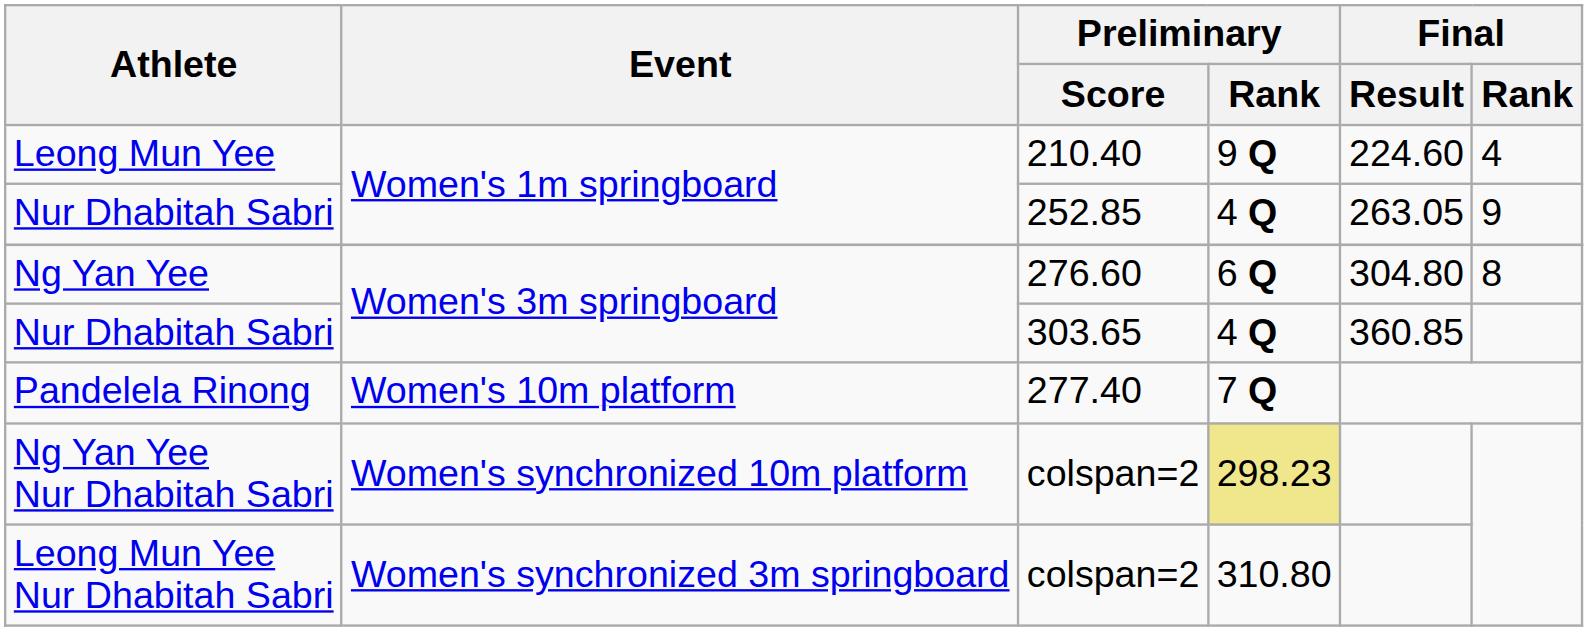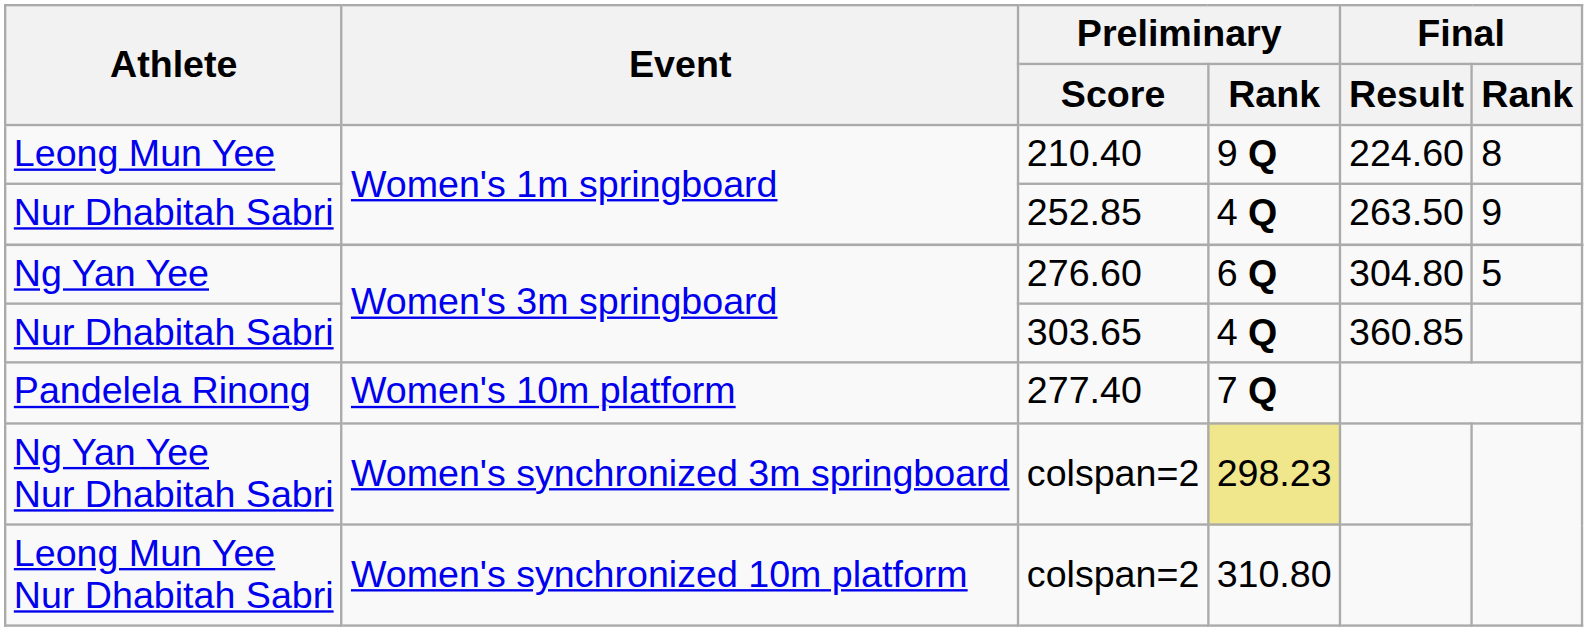(1492, 153) 4 -> (1492, 153) 8
(1406, 213) 263.05 -> (1406, 213) 263.50
(1492, 272) 8 -> (1492, 272) 5
(659, 472) Women's synchronized 10m platform -> (680, 472) Women's synchronized 3m springboard
(680, 574) Women's synchronized 3m springboard -> (659, 574) Women's synchronized 10m platform
